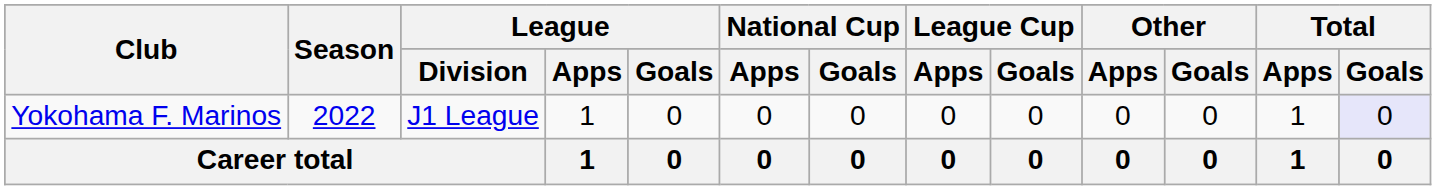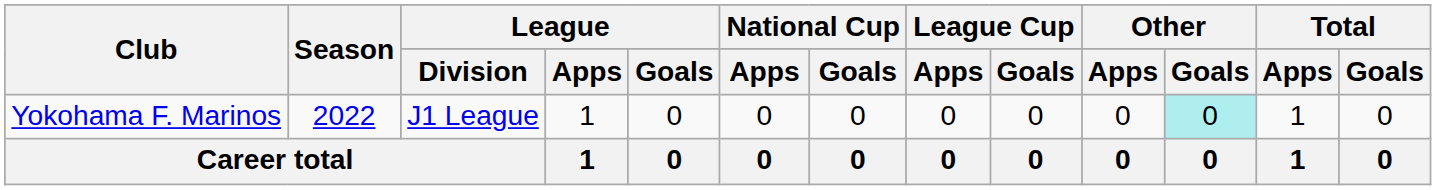(1210, 116) no background -> (1210, 116) paleturquoise background
(1385, 116) lavender background -> (1385, 116) no background
